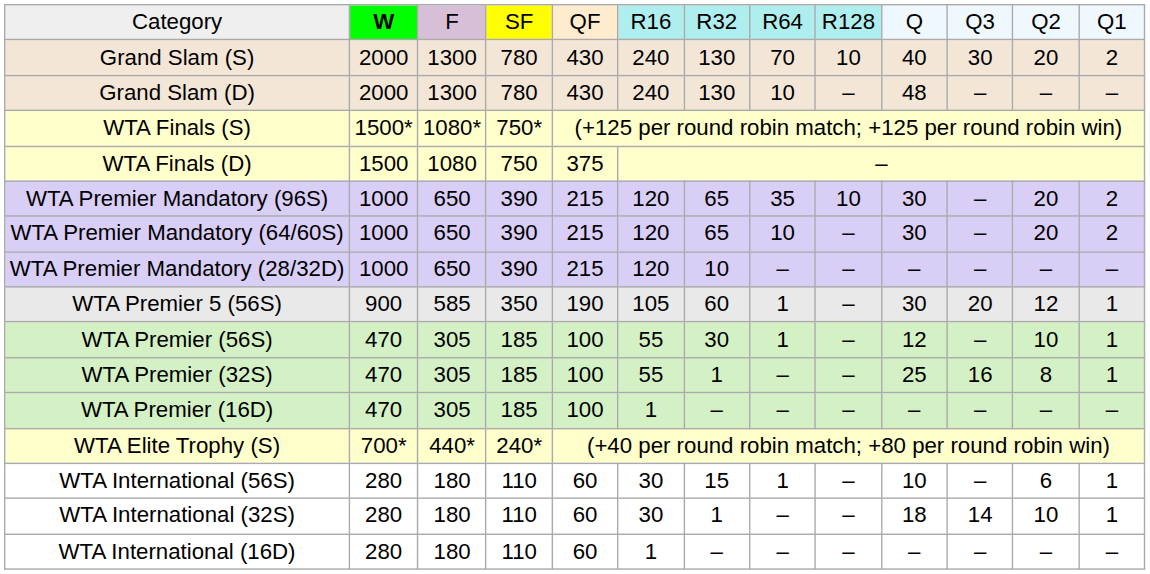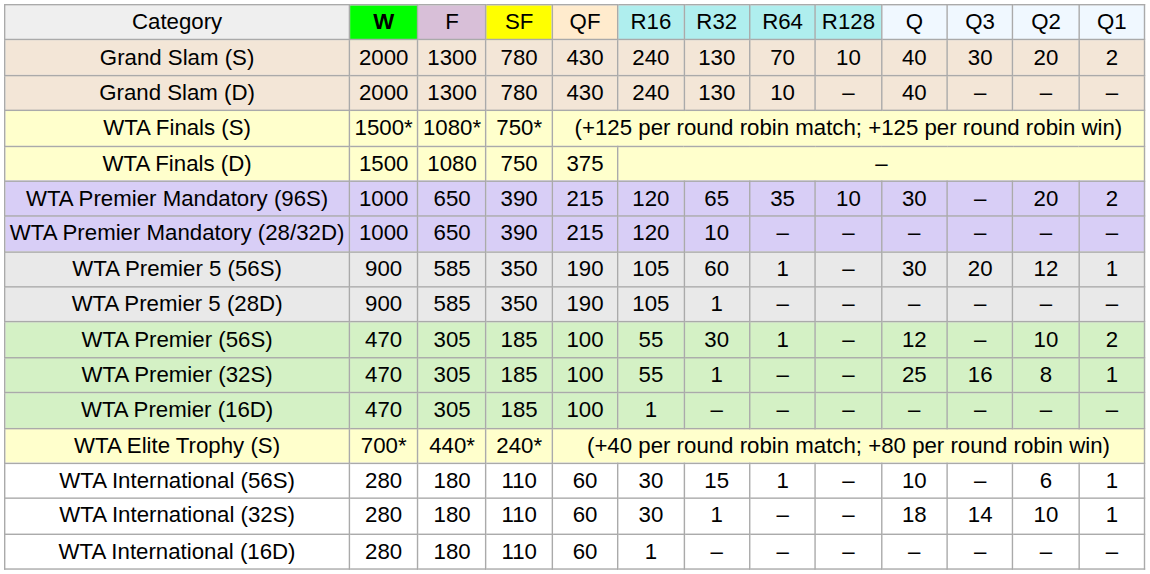(914, 92) 48 -> (914, 92) 40
- row: (177, 233)
+ row: (177, 304)
(1112, 339) 1 -> (1112, 339) 2
